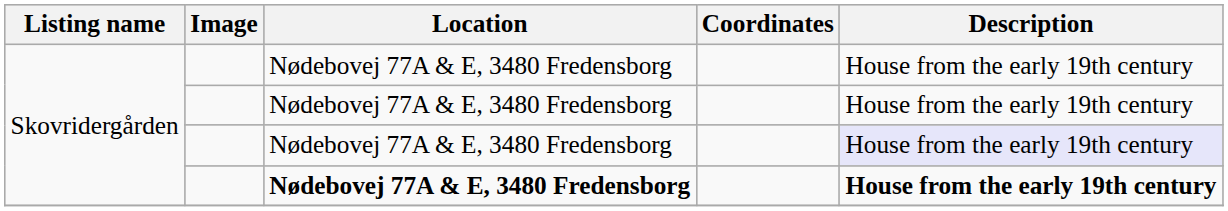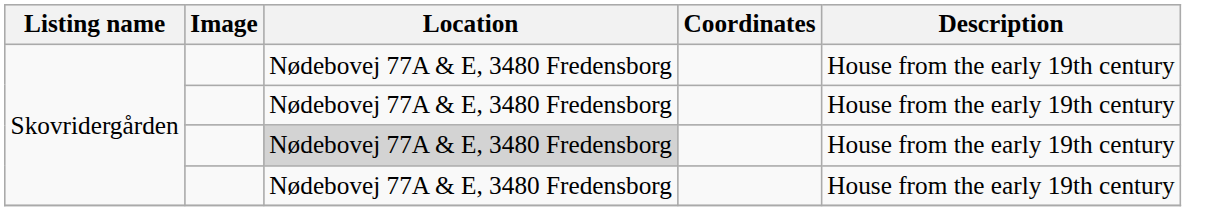(471, 144) no background -> (471, 144) lightgrey background
(1019, 144) lavender background -> (1001, 144) no background
(480, 184) bold -> (471, 184) normal
(1031, 184) bold -> (1001, 184) normal
